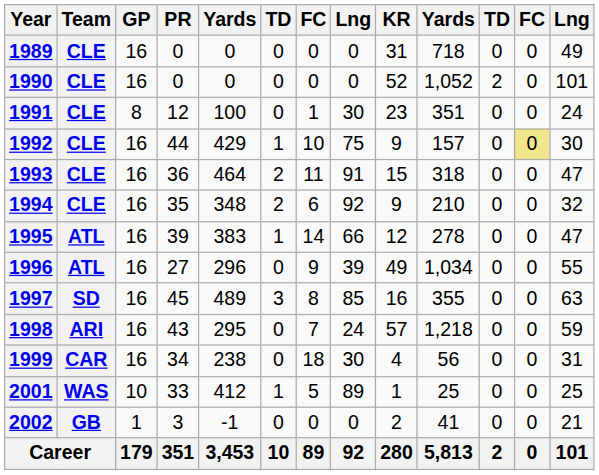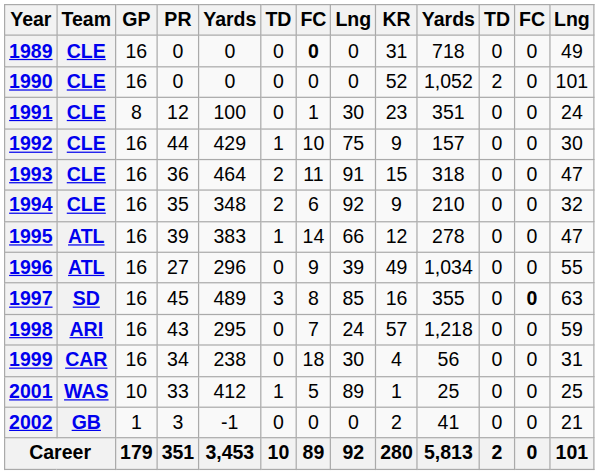(313, 50) normal -> (313, 50) bold
(532, 143) khaki background -> (532, 143) no background
(532, 298) normal -> (532, 298) bold
